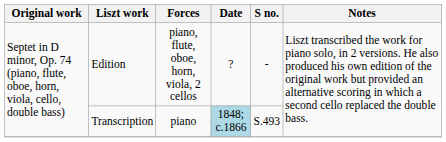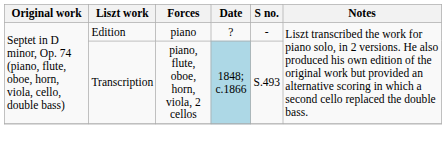(183, 64) piano, flute, oboe, horn, viola, 2 cellos -> (183, 31) piano
(183, 121) piano -> (183, 82) piano, flute, oboe, horn, viola, 2 cellos
